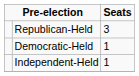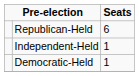(106, 29) 3 -> (106, 29) 6
rows swapped: (54, 46) <-> (57, 63)
